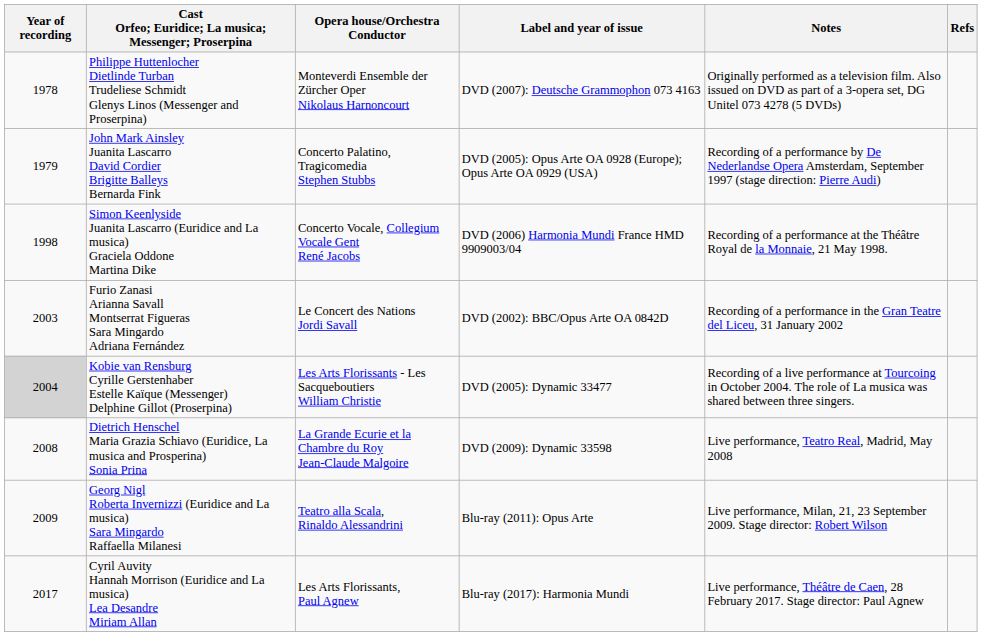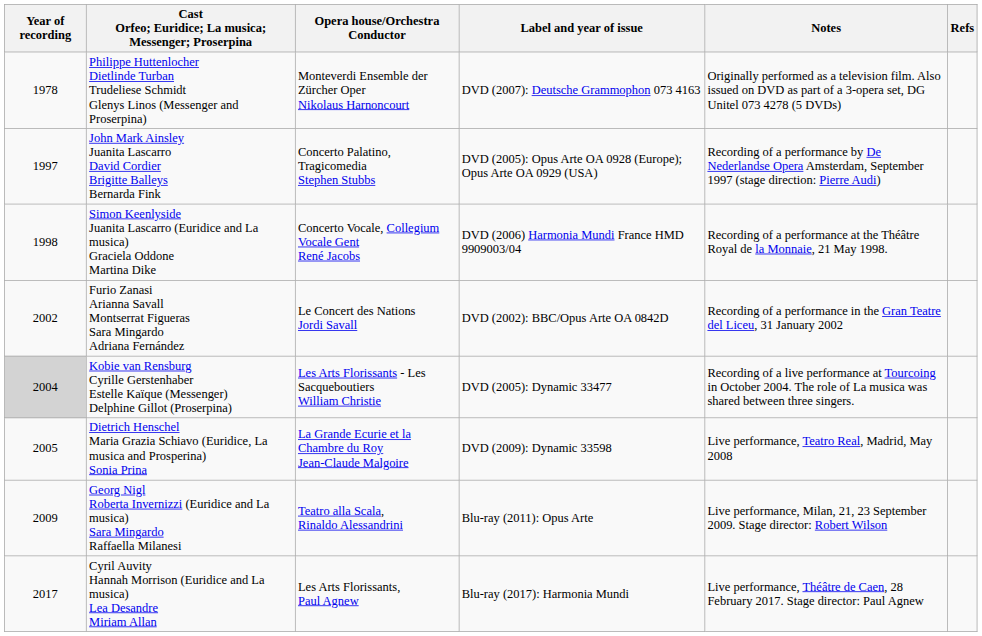(45, 166) 1979 -> (45, 166) 1997
(45, 318) 2003 -> (45, 318) 2002
(45, 449) 2008 -> (45, 449) 2005
